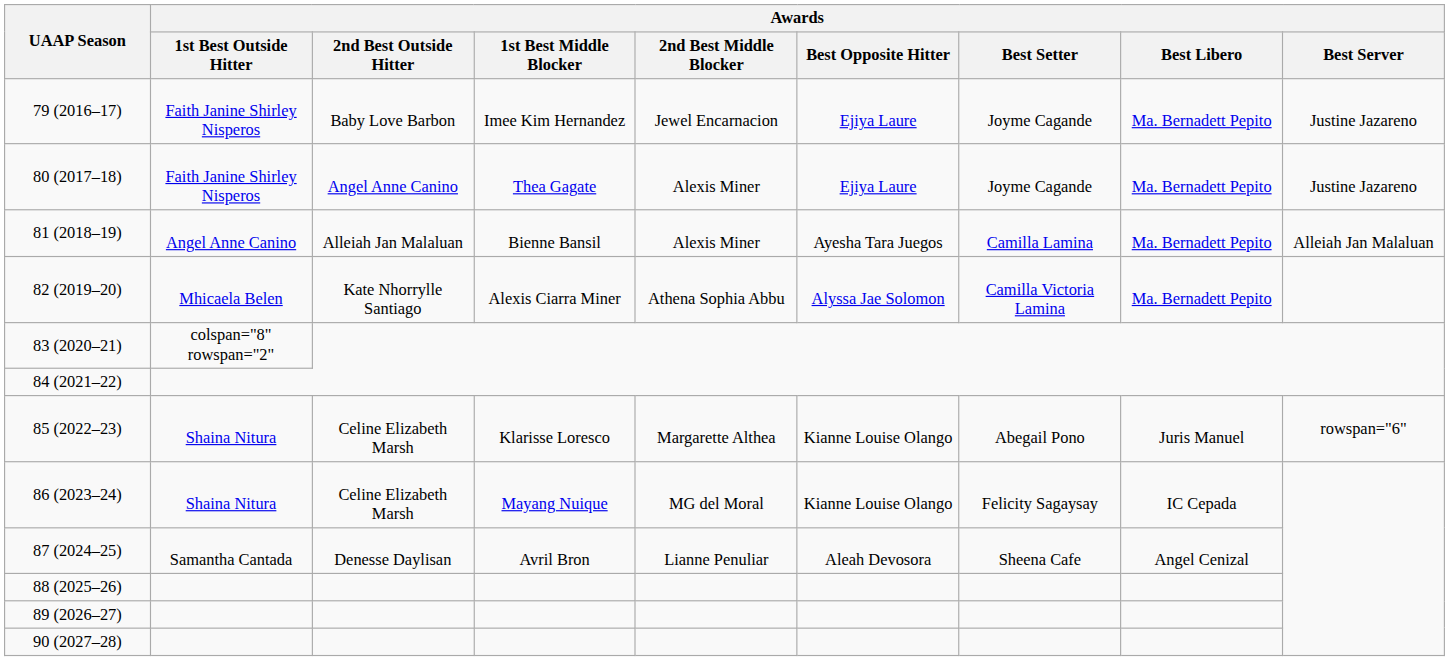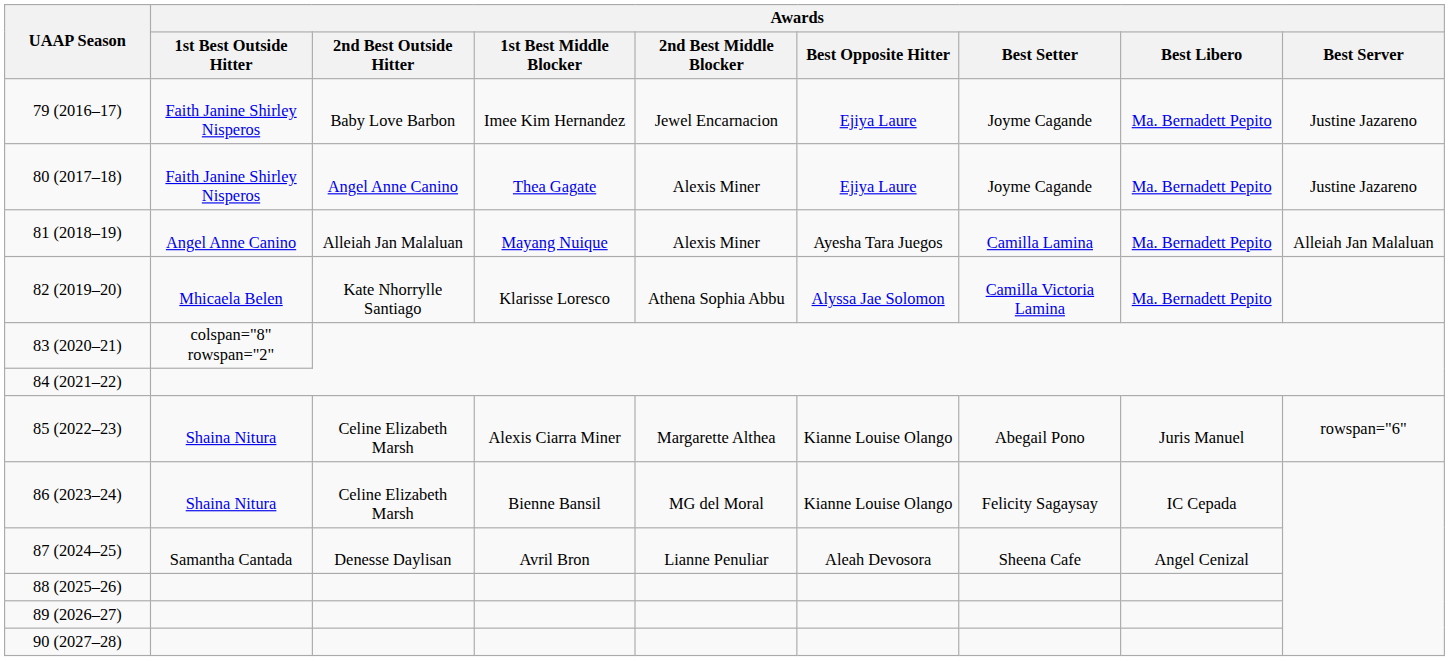(555, 243) Bienne Bansil -> (555, 243) Mayang Nuique
(555, 299) Alexis Ciarra Miner -> (555, 299) Klarisse Loresco
(555, 438) Klarisse Loresco -> (555, 438) Alexis Ciarra Miner
(555, 504) Mayang Nuique -> (555, 504) Bienne Bansil
